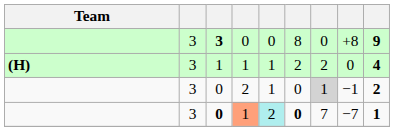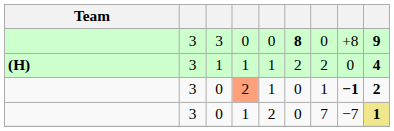(219, 41) bold -> (219, 41) normal
(298, 41) normal -> (298, 41) bold
(245, 89) no background -> (245, 89) lightsalmon background
(324, 89) lightgrey background -> (324, 89) no background
(350, 89) normal -> (350, 89) bold
(219, 114) bold -> (219, 114) normal
(245, 114) lightsalmon background -> (245, 114) no background
(272, 114) paleturquoise background -> (272, 114) no background
(298, 114) bold -> (298, 114) normal
(377, 114) no background -> (377, 114) khaki background
